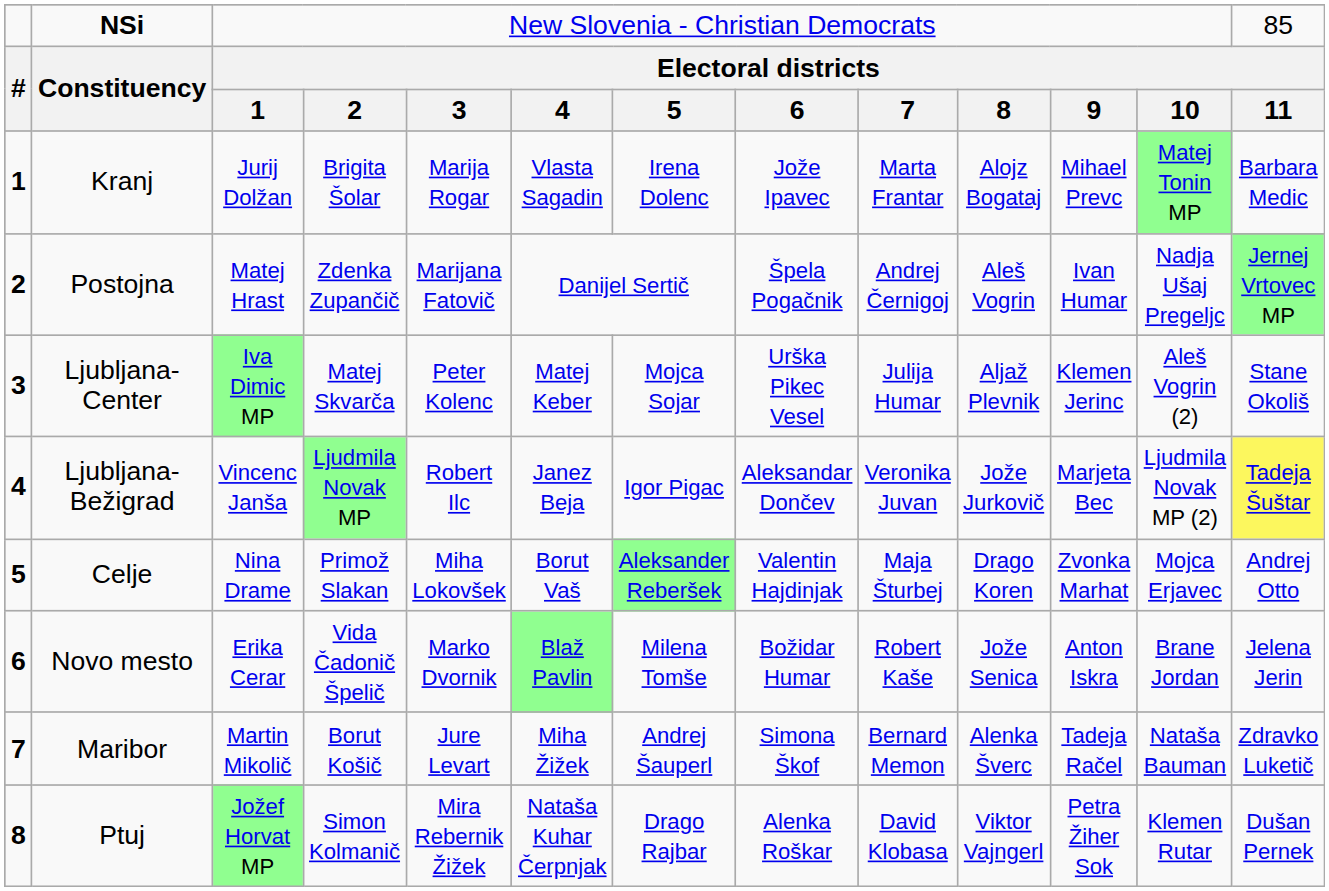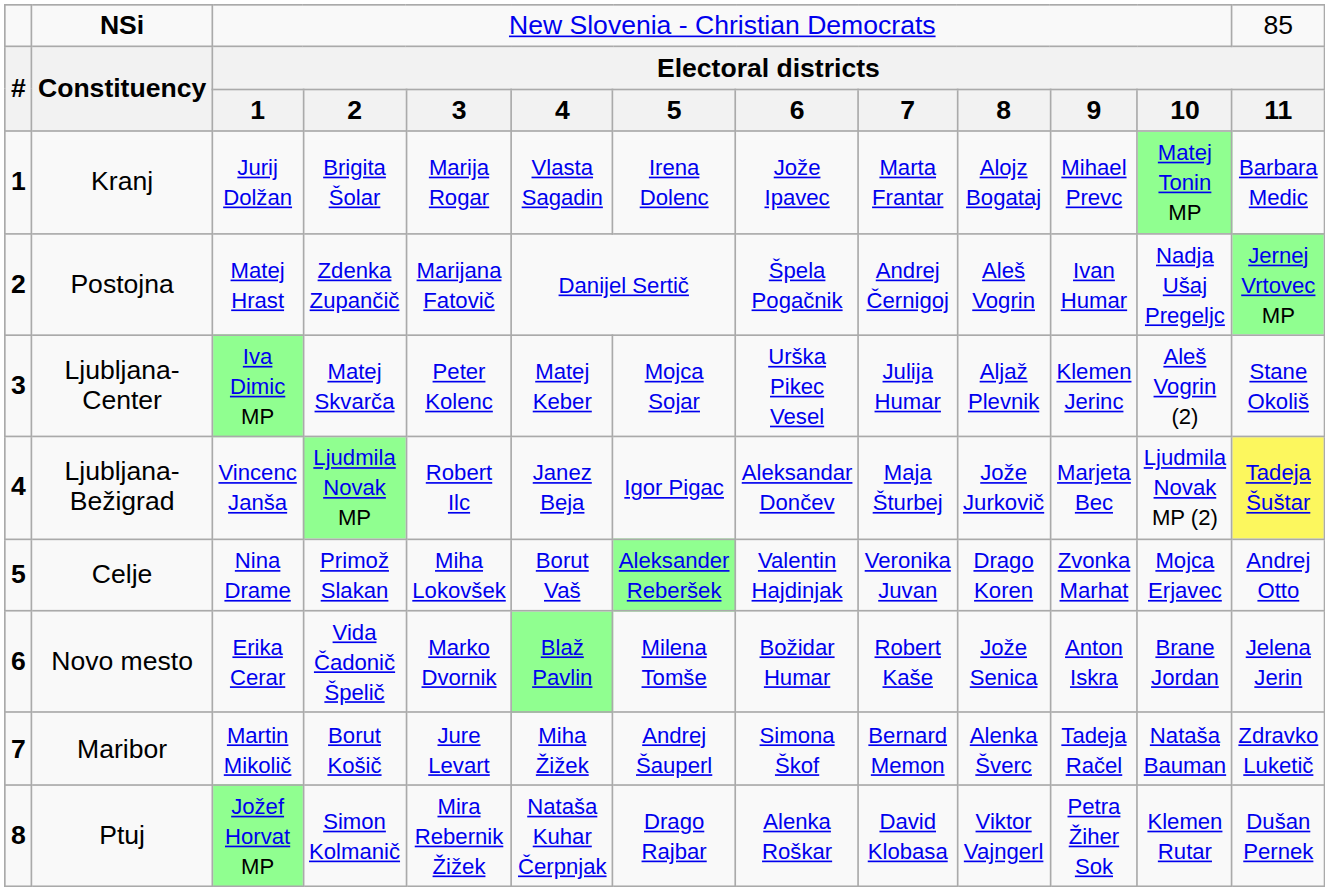(908, 487) Veronika Juvan -> (908, 487) Maja Šturbej
(908, 574) Maja Šturbej -> (908, 574) Veronika Juvan
